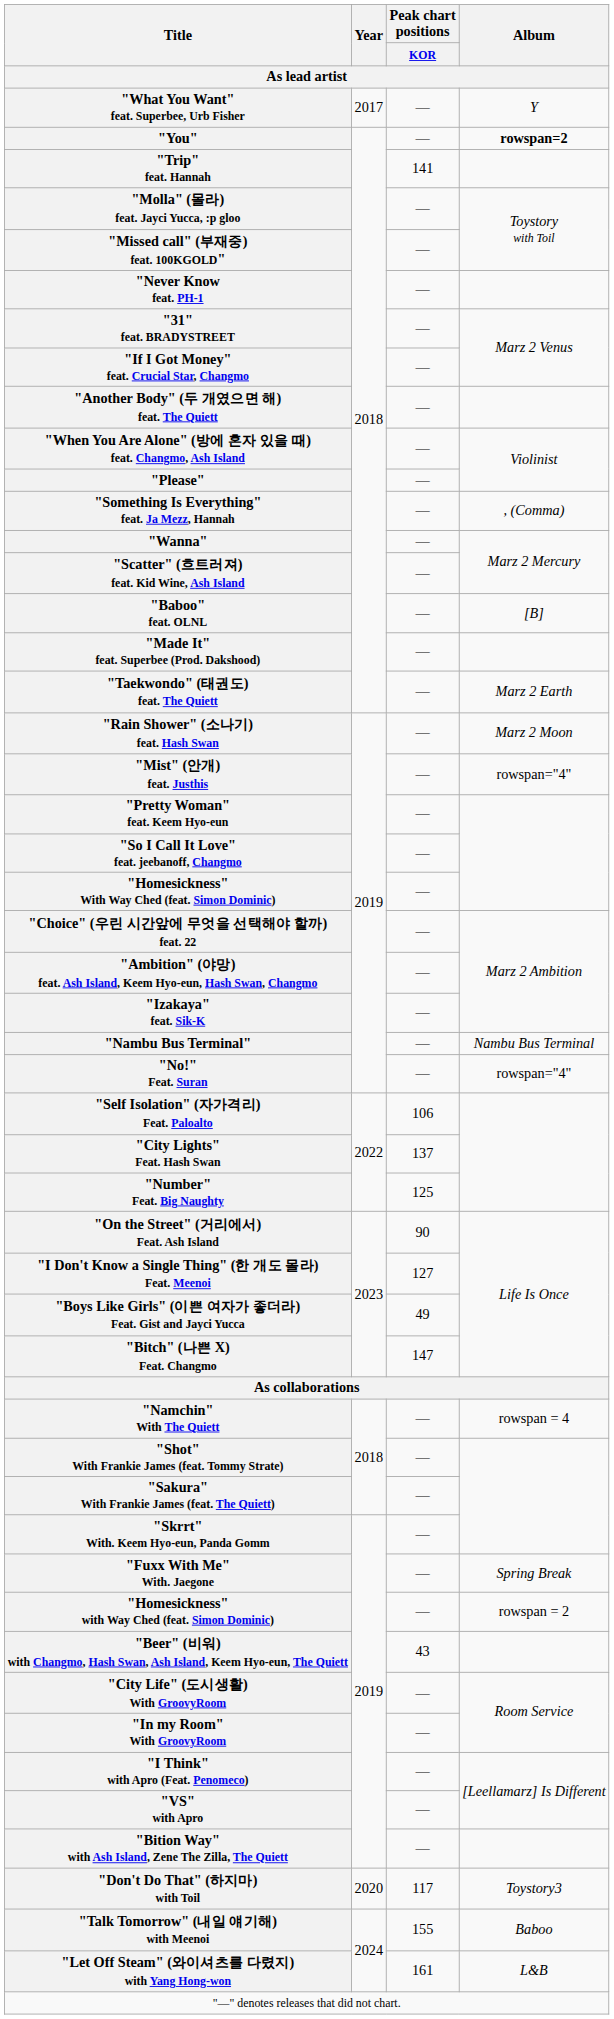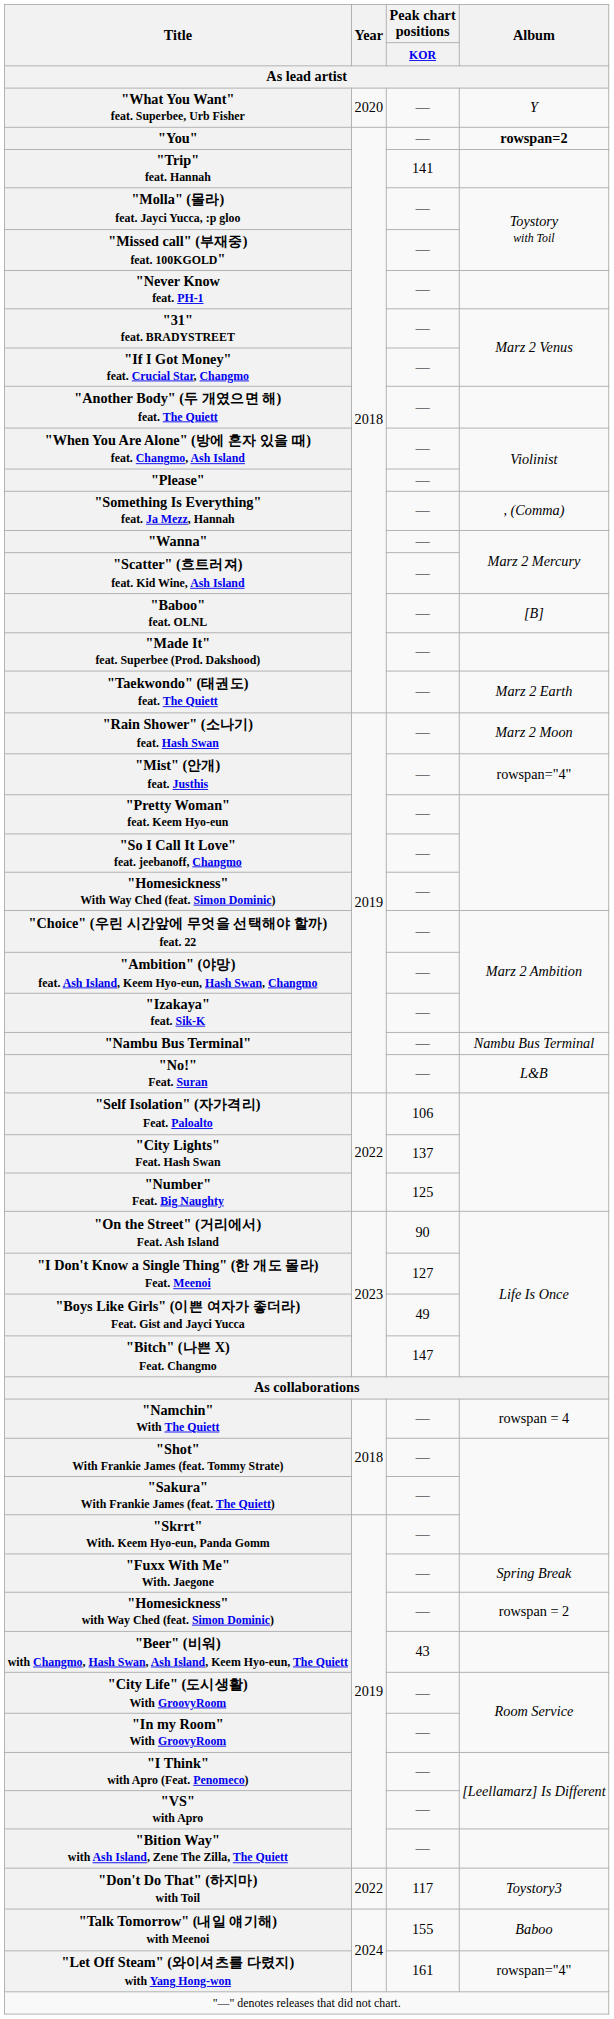(369, 107) 2017 -> (369, 107) 2020
(534, 1073) rowspan="4" -> (534, 1073) L&B
(369, 1888) 2020 -> (369, 1888) 2022
(534, 1971) L&B -> (534, 1971) rowspan="4"
